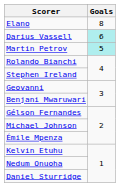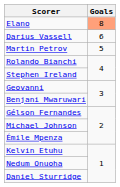(101, 23) no background -> (101, 23) lightsalmon background
(101, 36) paleturquoise background -> (101, 36) no background
(101, 49) paleturquoise background -> (101, 49) no background
